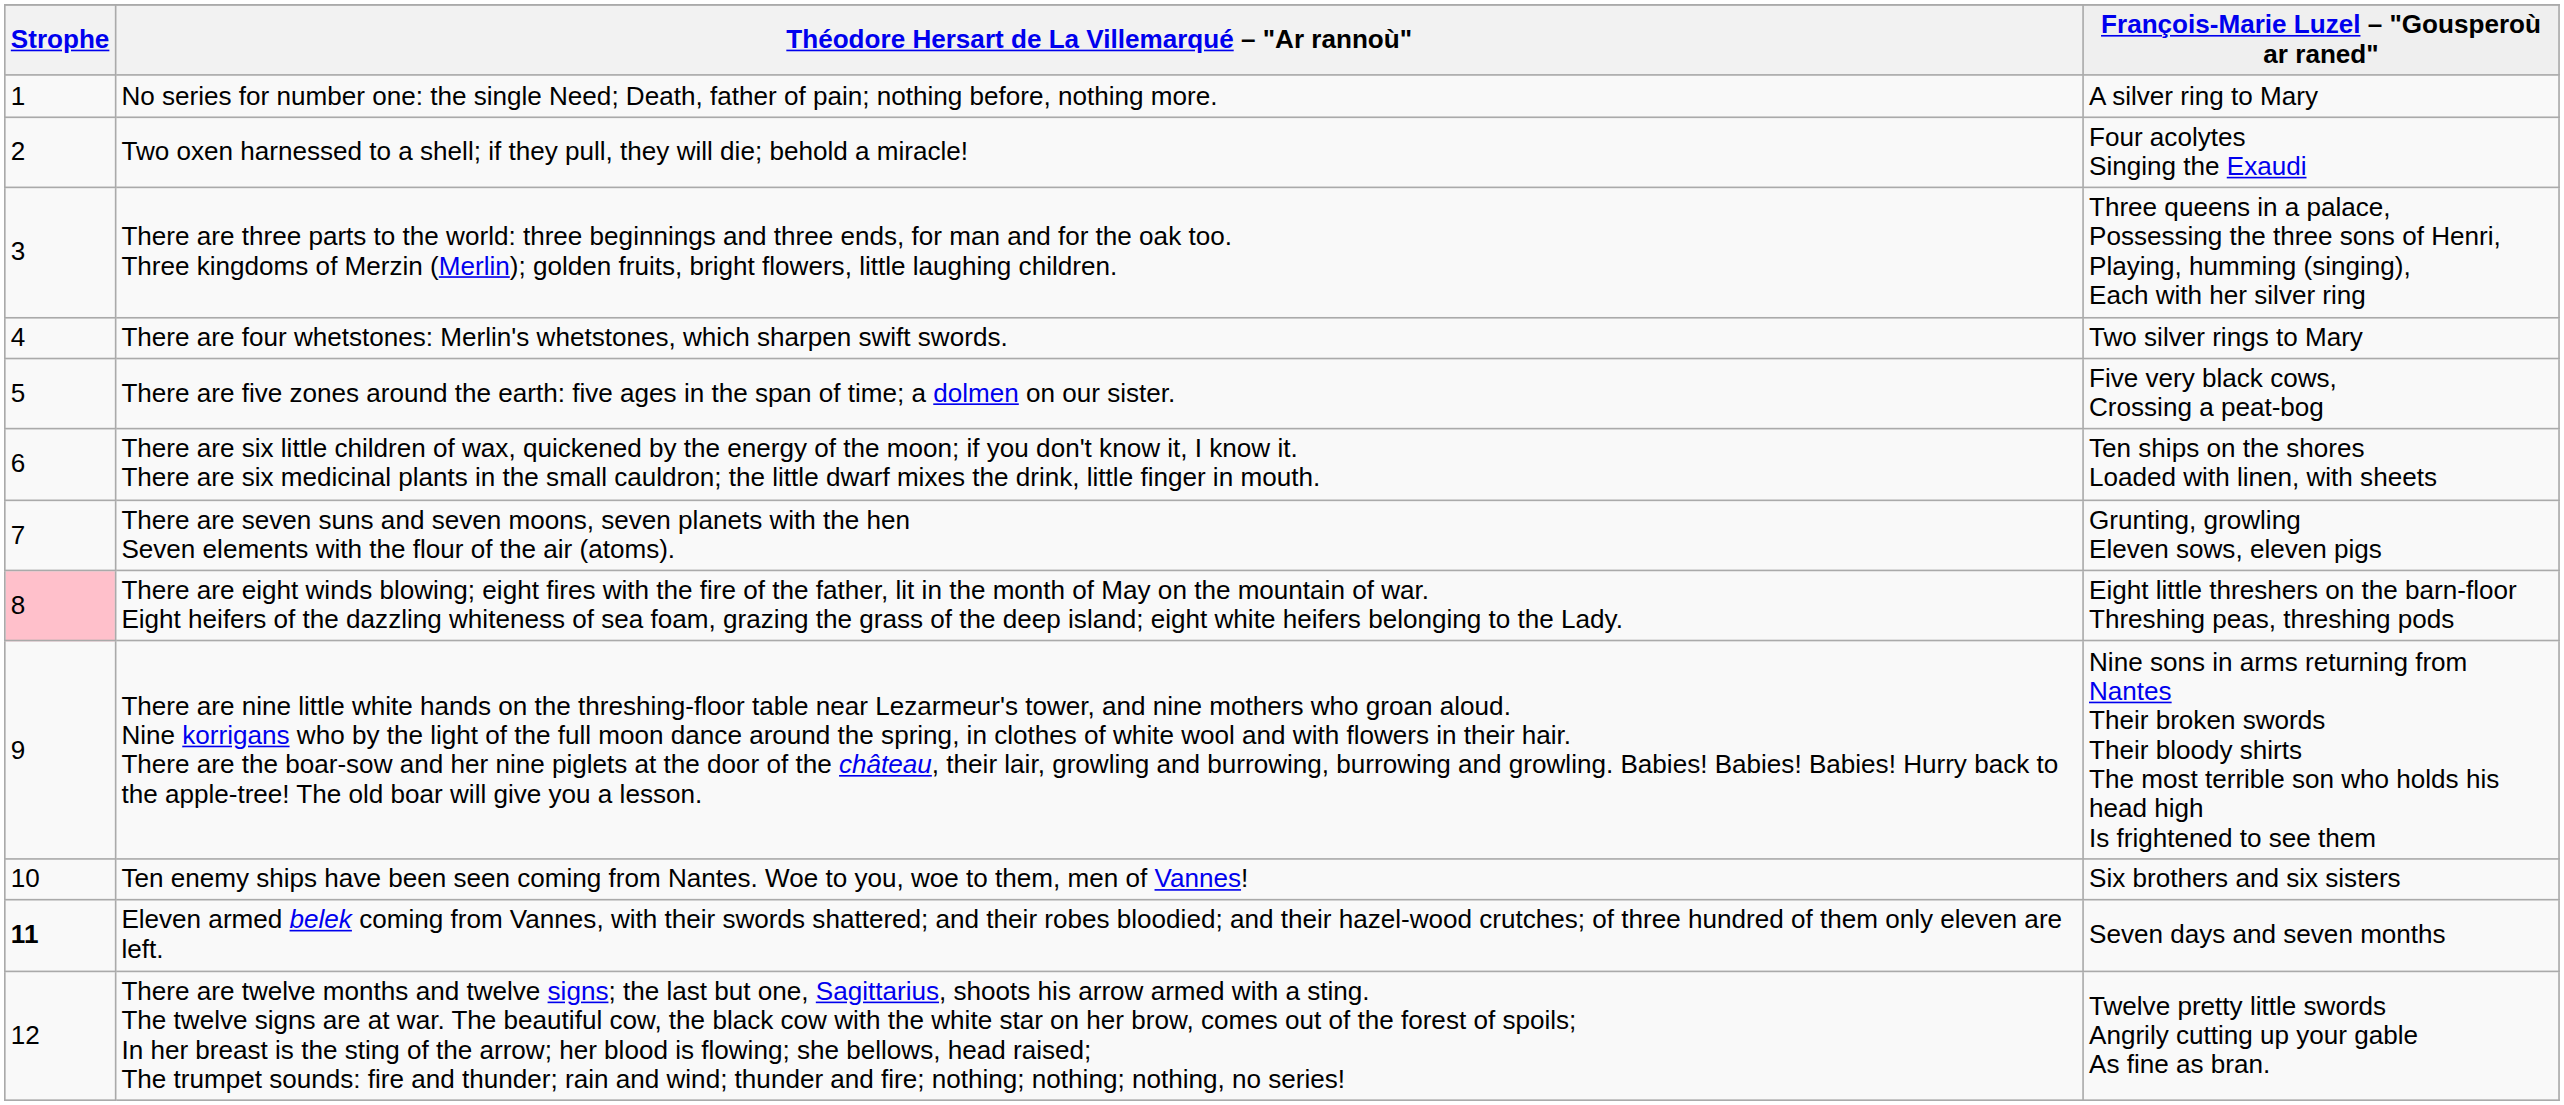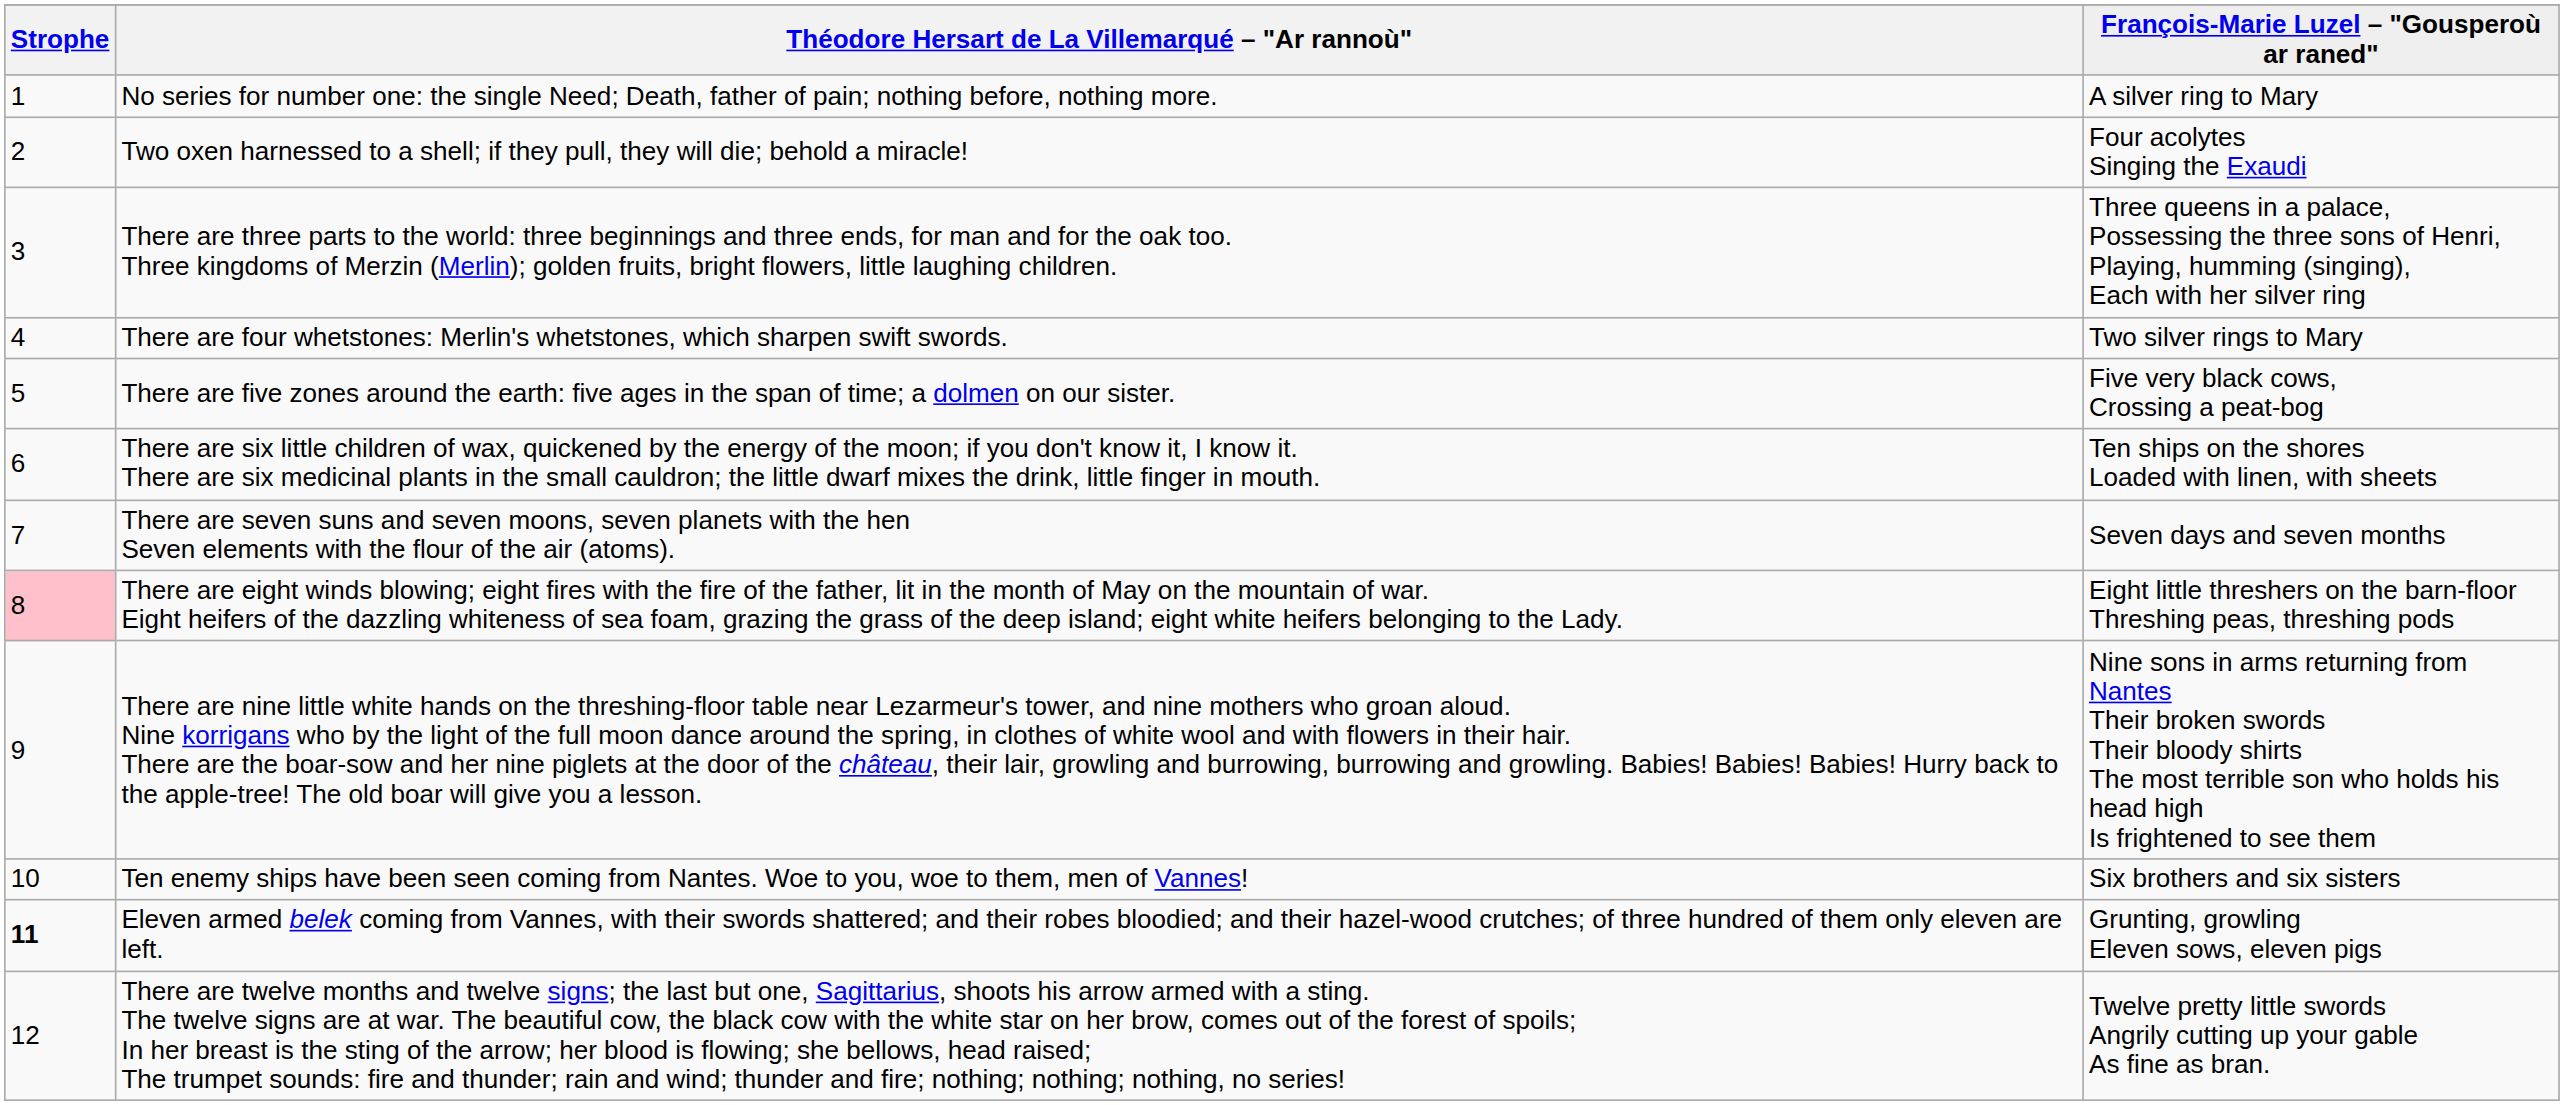(2235, 534) Grunting, growling Eleven sows, eleven pigs -> (2267, 534) Seven days and seven months
(2267, 934) Seven days and seven months -> (2235, 934) Grunting, growling Eleven sows, eleven pigs
